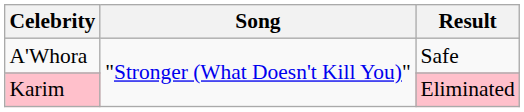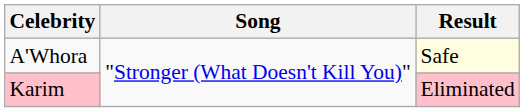(440, 55) no background -> (440, 55) lightyellow background
